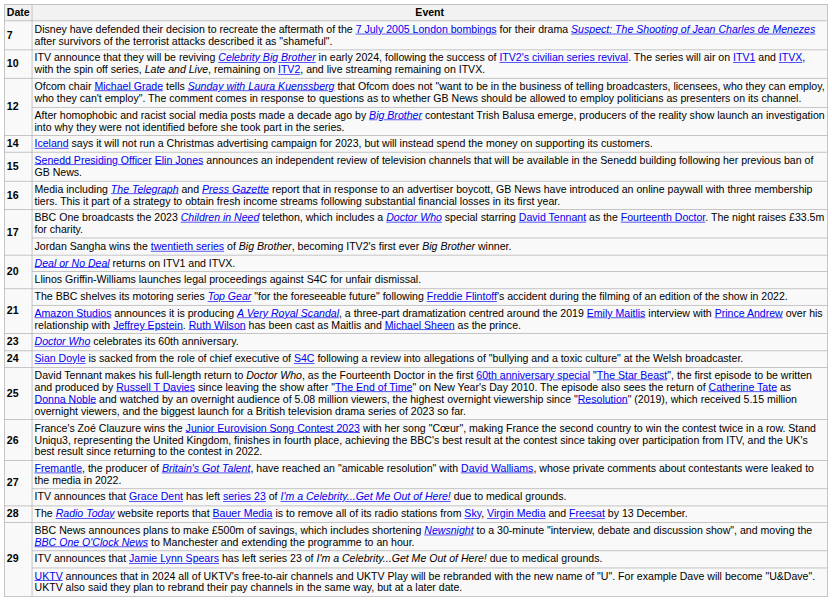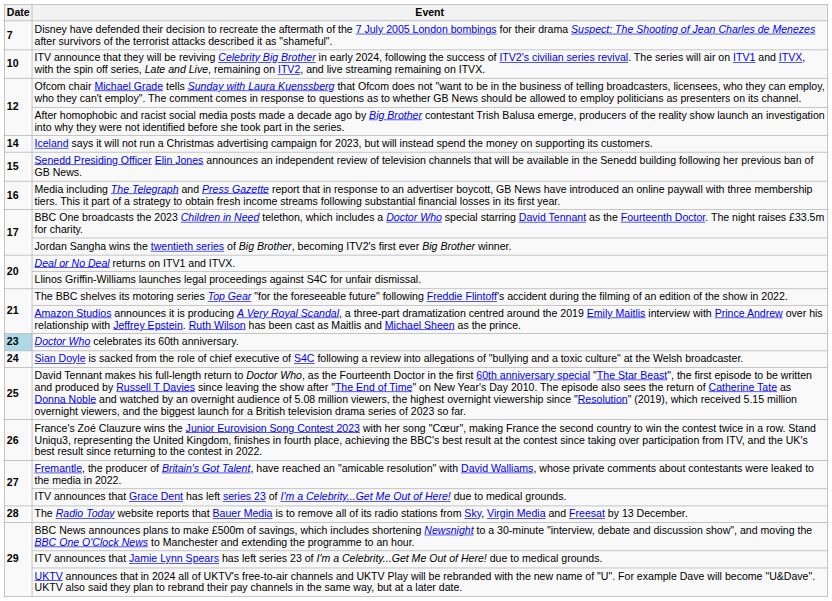(13, 342) no background -> (13, 342) lightblue background
